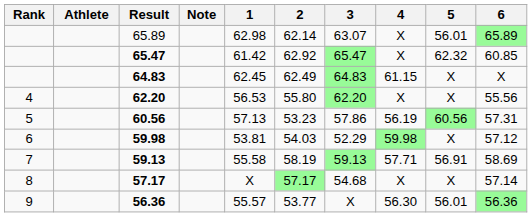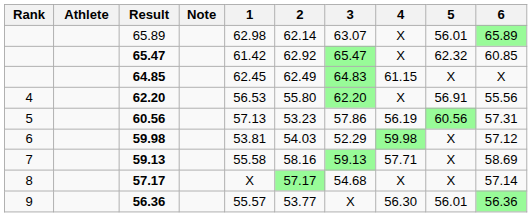(149, 77) 64.83 -> (149, 77) 64.85
(451, 98) X -> (451, 98) 56.91
(300, 160) 58.19 -> (300, 160) 58.16
(451, 160) 56.91 -> (451, 160) X
